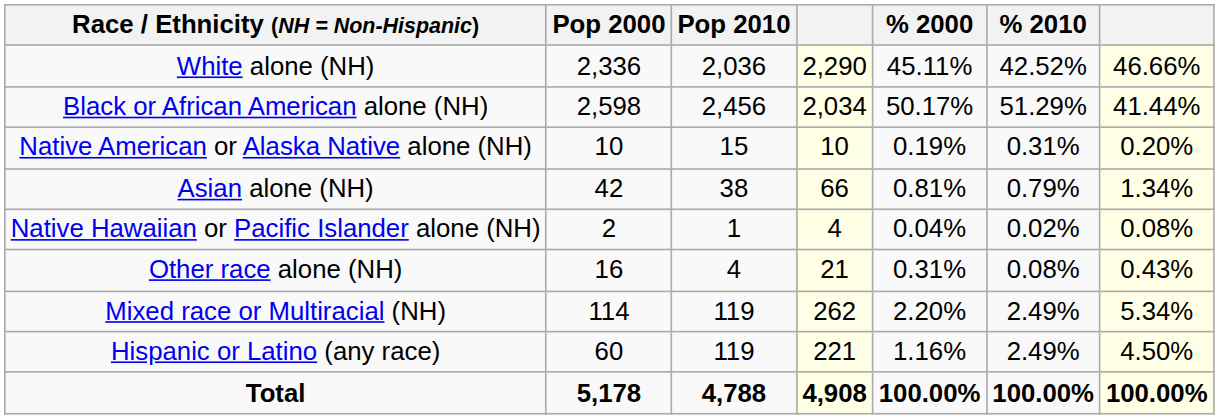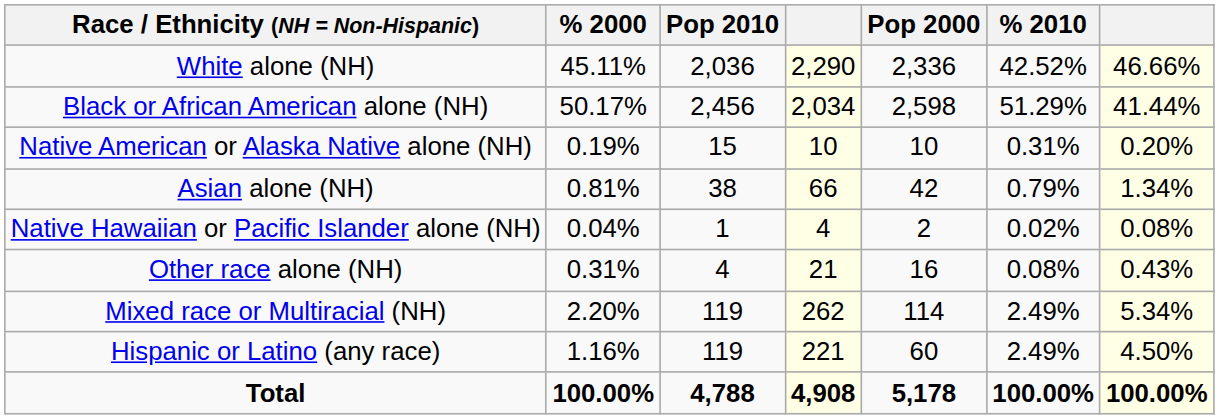columns swapped: (609, 24) <-> (930, 24)
